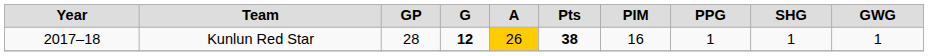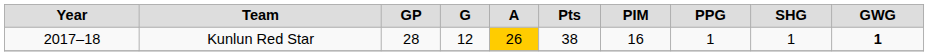(465, 39) bold -> (465, 39) normal
(570, 39) bold -> (570, 39) normal
(878, 39) normal -> (878, 39) bold
